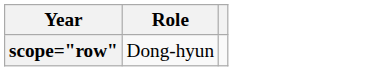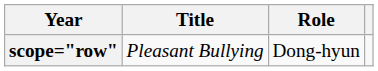+ column: (195, 19)
